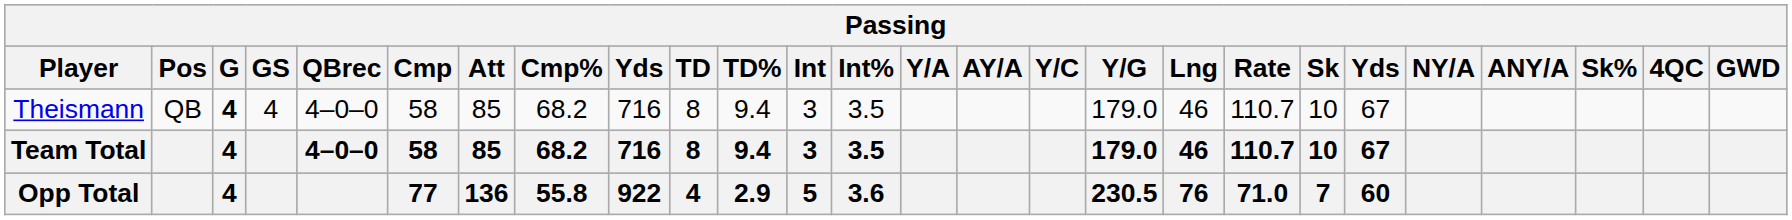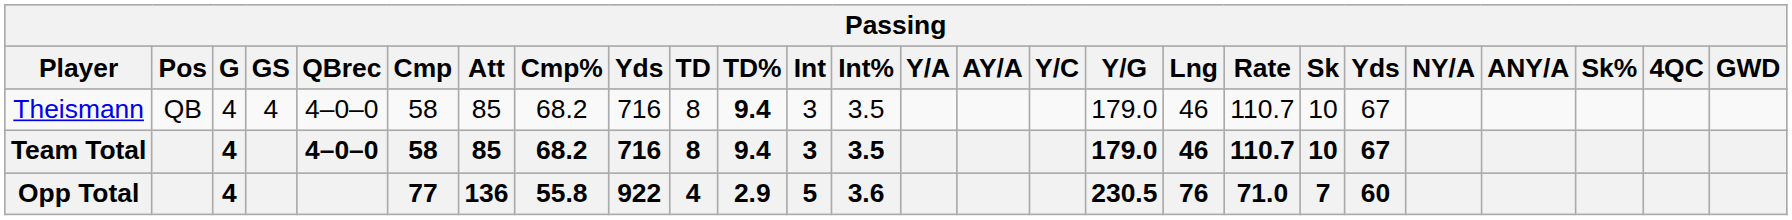(229, 109) bold -> (229, 109) normal
(752, 109) normal -> (752, 109) bold
